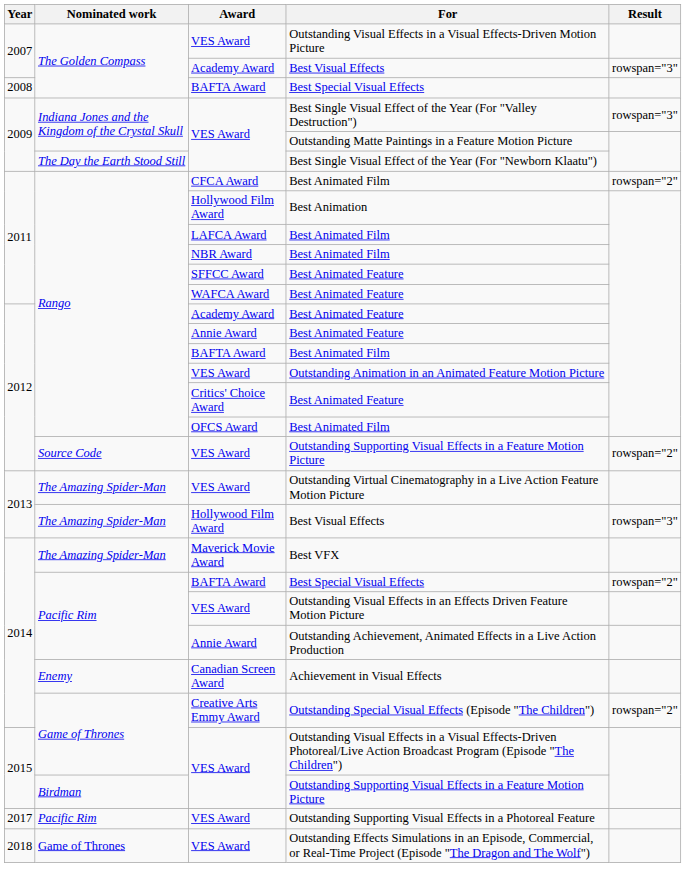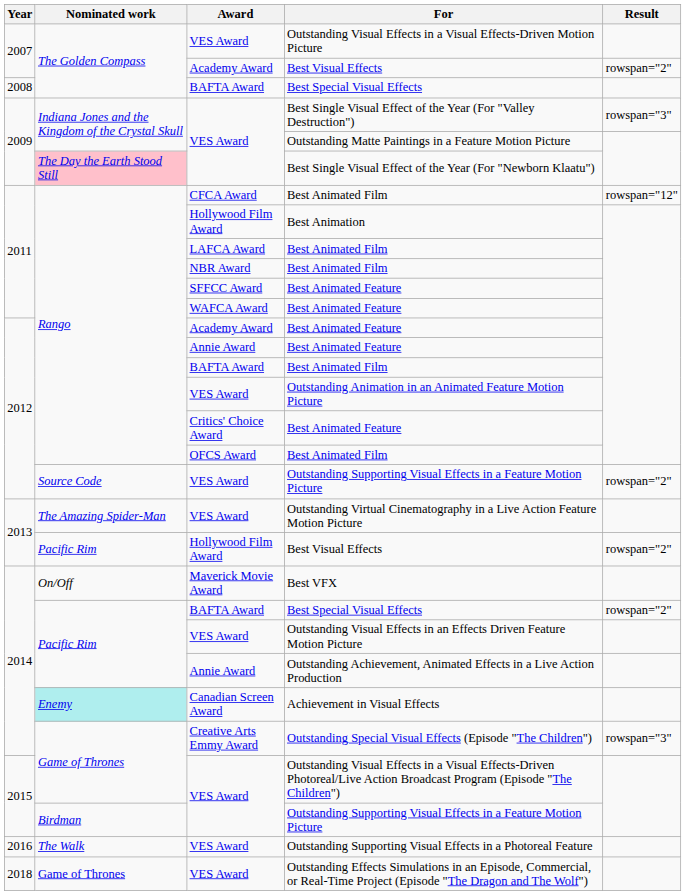(645, 68) rowspan="3" -> (639, 68) rowspan="2"
(112, 161) no background -> (100, 168) pink background
(645, 181) rowspan="2" -> (642, 195) rowspan="12"
(102, 521) The Amazing Spider-Man -> (67, 549) Pacific Rim
(645, 521) rowspan="3" -> (639, 549) rowspan="2"
(102, 555) The Amazing Spider-Man -> (55, 583) On/Off
(55, 676) no background -> (55, 704) paleturquoise background
(645, 710) rowspan="2" -> (639, 738) rowspan="3"
(20, 818) 2017 -> (20, 846) 2016
(67, 818) Pacific Rim -> (61, 846) The Walk
